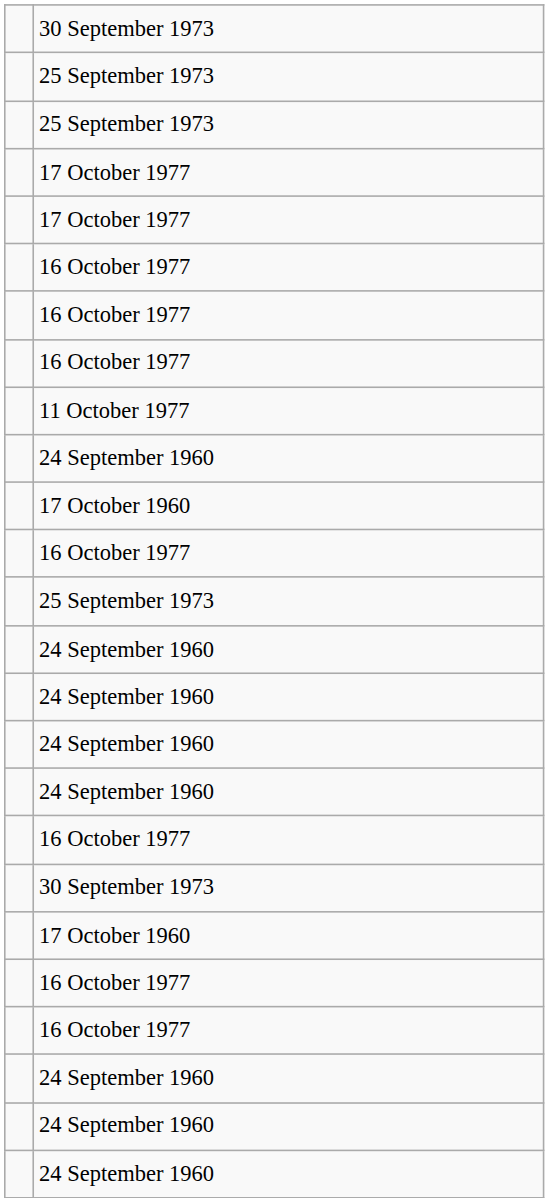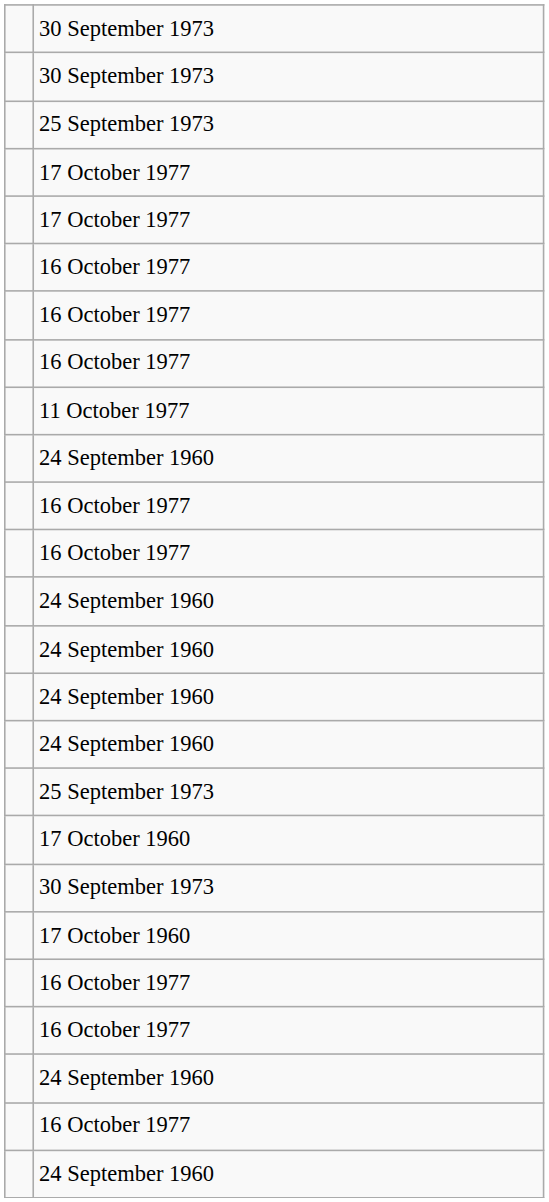(127, 76) 25 September 1973 -> (127, 76) 30 September 1973
(115, 505) 17 October 1960 -> (115, 505) 16 October 1977
(127, 600) 25 September 1973 -> (127, 600) 24 September 1960
(127, 791) 24 September 1960 -> (127, 791) 25 September 1973
(115, 839) 16 October 1977 -> (115, 839) 17 October 1960
(127, 1125) 24 September 1960 -> (115, 1125) 16 October 1977
